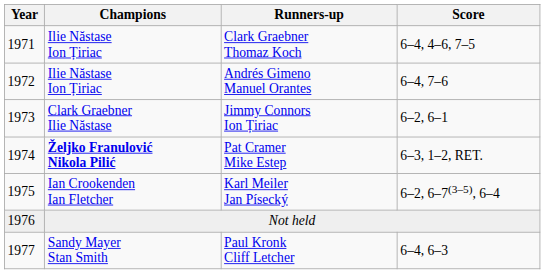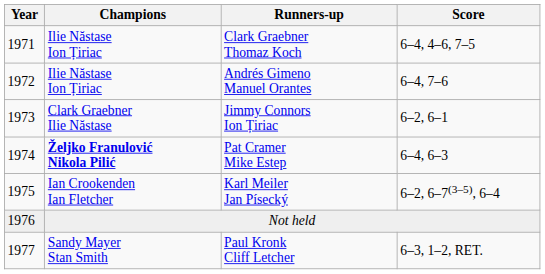(442, 155) 6–3, 1–2, RET. -> (424, 155) 6–4, 6–3
(424, 250) 6–4, 6–3 -> (442, 250) 6–3, 1–2, RET.
